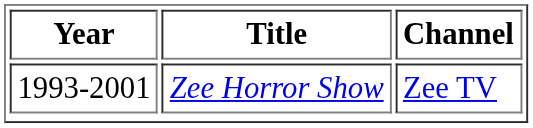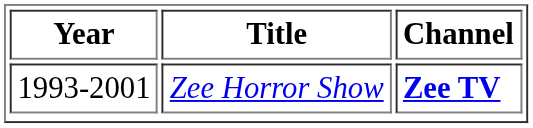(450, 88) normal -> (452, 88) bold
